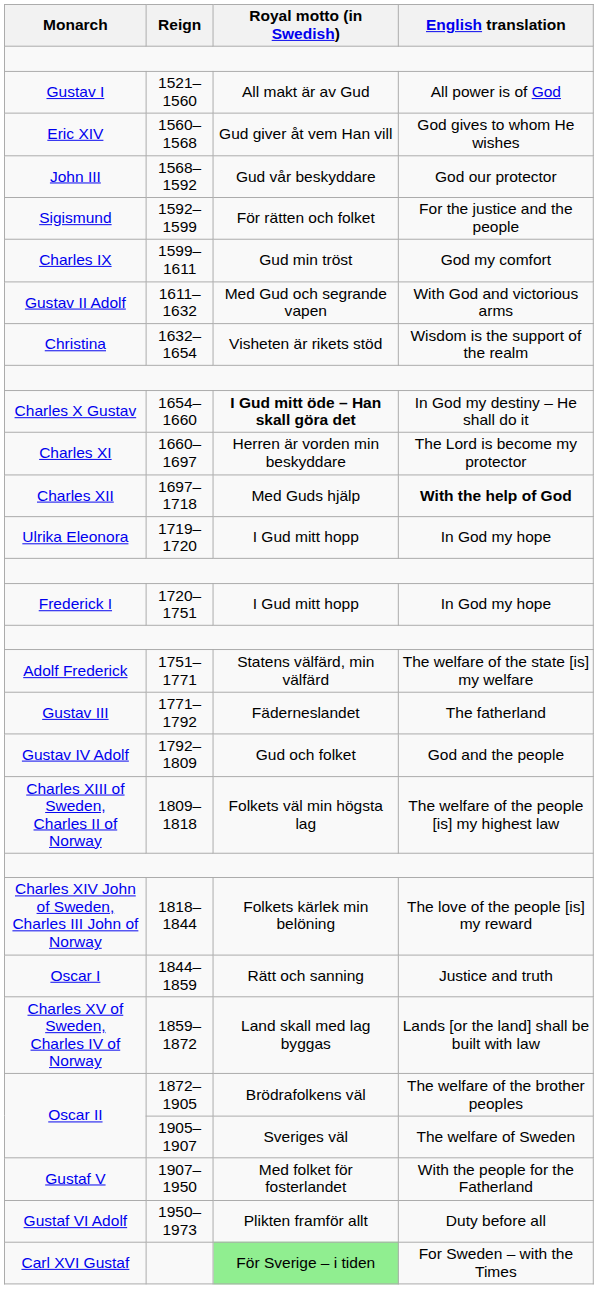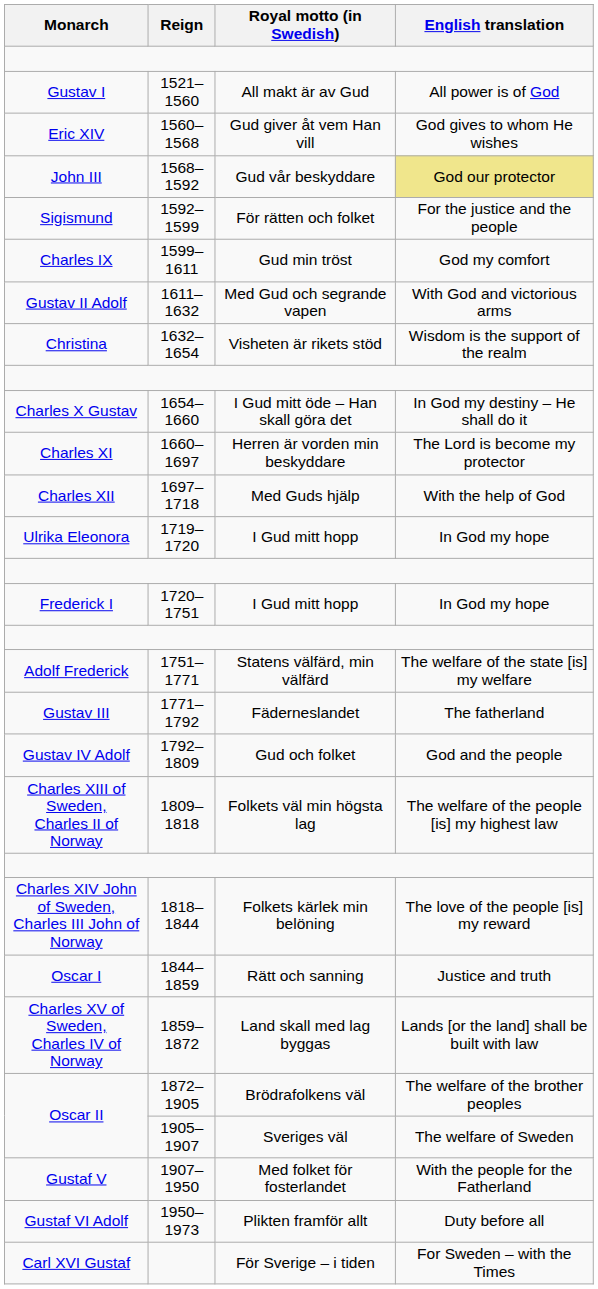(496, 176) no background -> (494, 176) khaki background
(306, 411) bold -> (305, 411) normal
(496, 495) bold -> (494, 495) normal
(306, 1263) lightgreen background -> (305, 1263) no background
